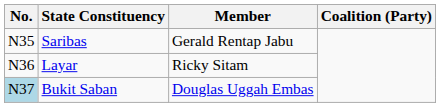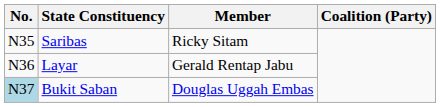(233, 41) Gerald Rentap Jabu -> (210, 41) Ricky Sitam
(210, 65) Ricky Sitam -> (233, 65) Gerald Rentap Jabu
